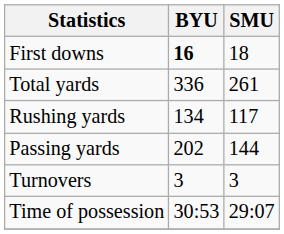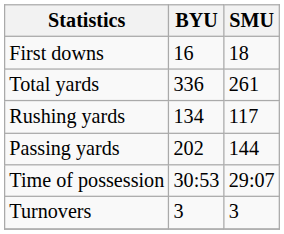(184, 52) bold -> (184, 52) normal
rows swapped: (50, 180) <-> (87, 212)
